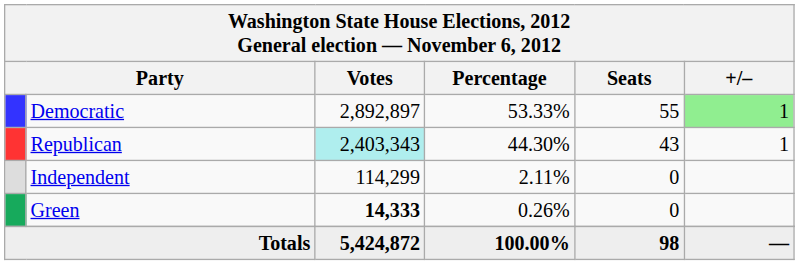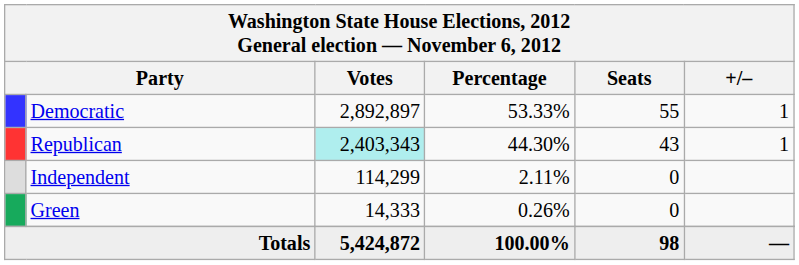(784, 111) lightgreen background -> (784, 111) no background
(392, 210) bold -> (392, 210) normal
